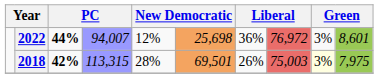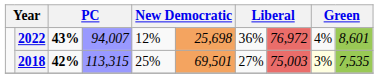(65, 39) 44% -> (65, 39) 43%
(323, 39) 3% -> (323, 39) 4%
(148, 61) 28% -> (148, 61) 25%
(251, 61) 26% -> (251, 61) 27%
(354, 61) 7,975 -> (354, 61) 7,535
